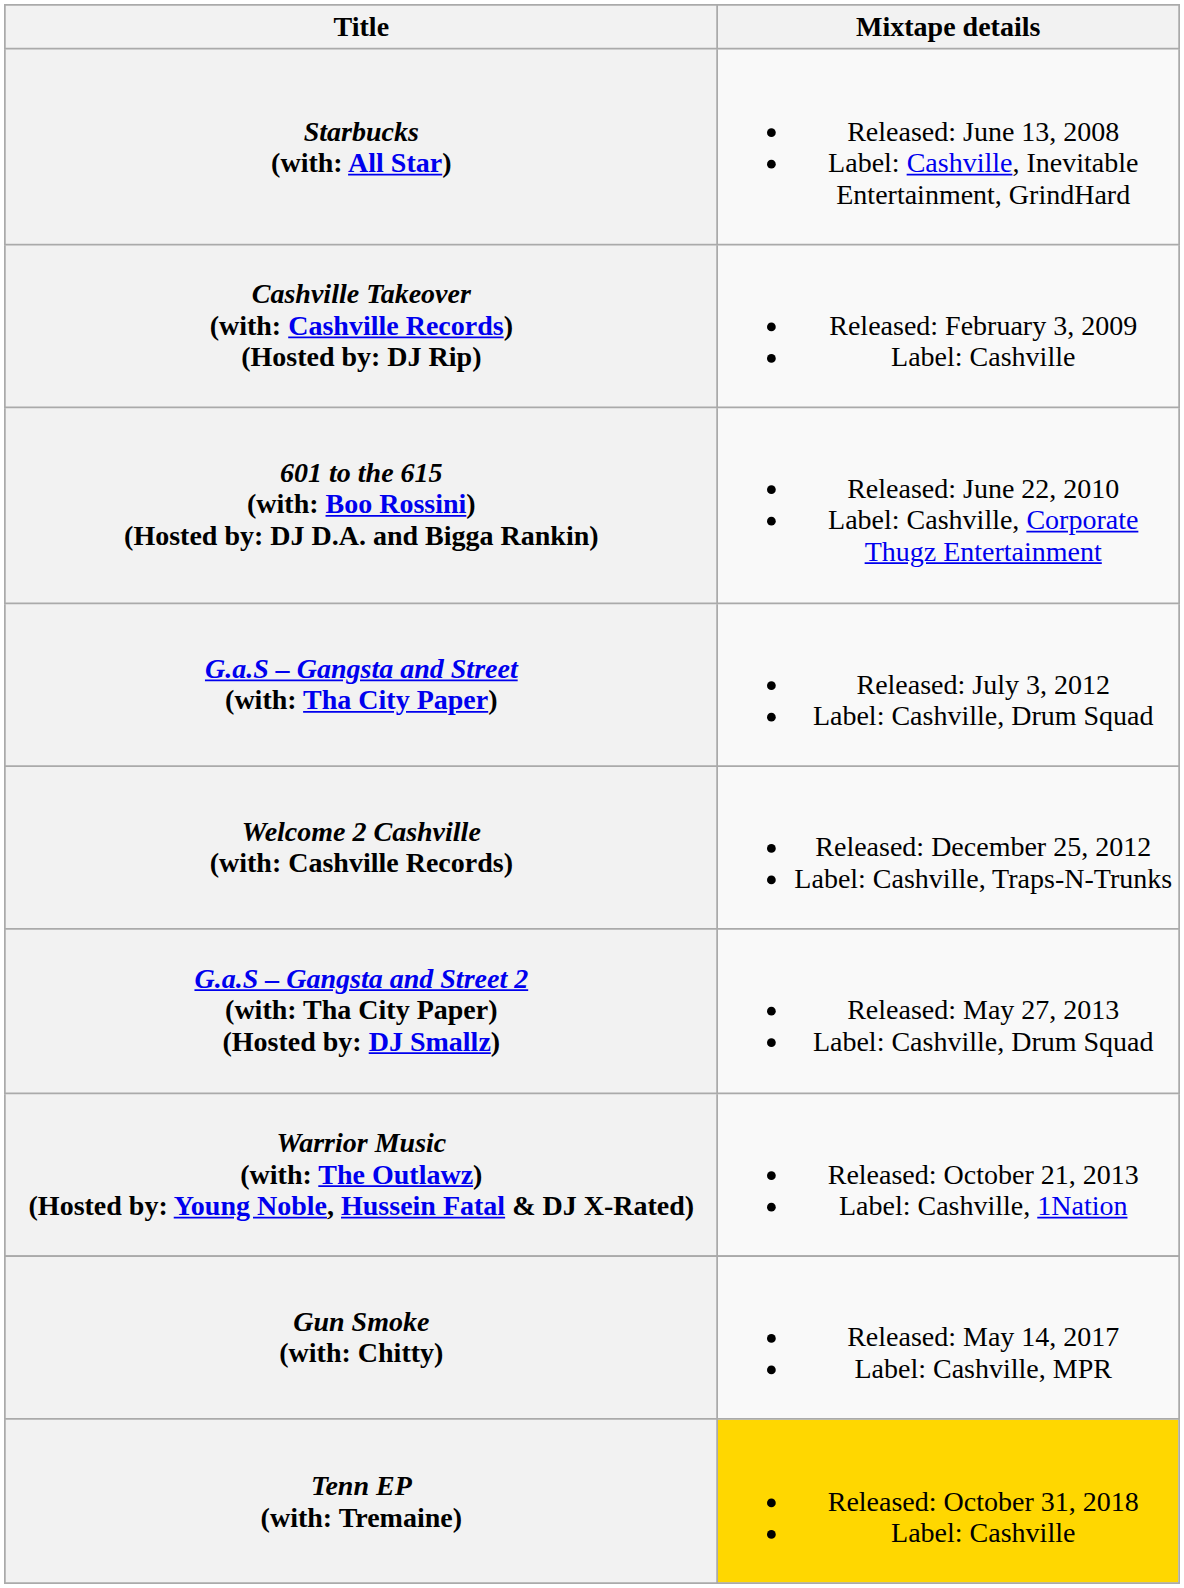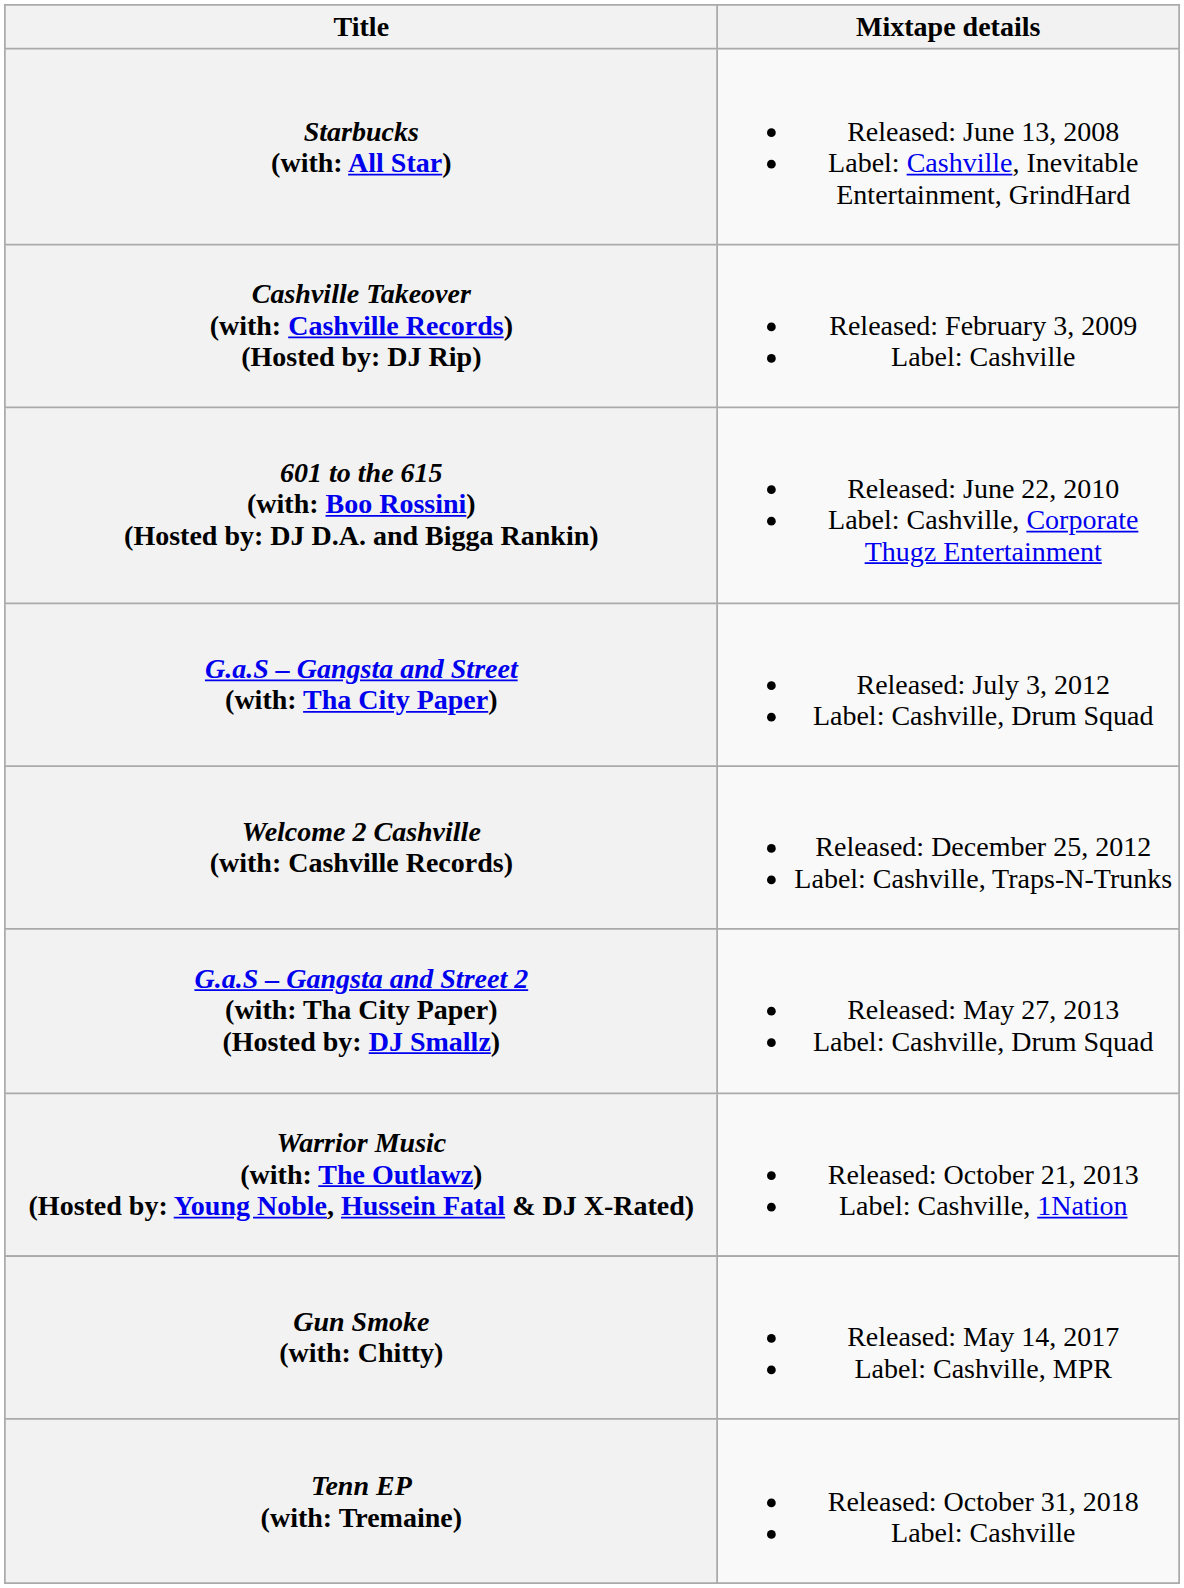(948, 1517) gold background -> (948, 1517) no background
